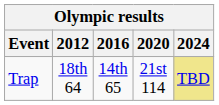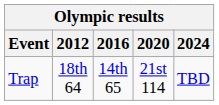(193, 78) khaki background -> (193, 78) no background
